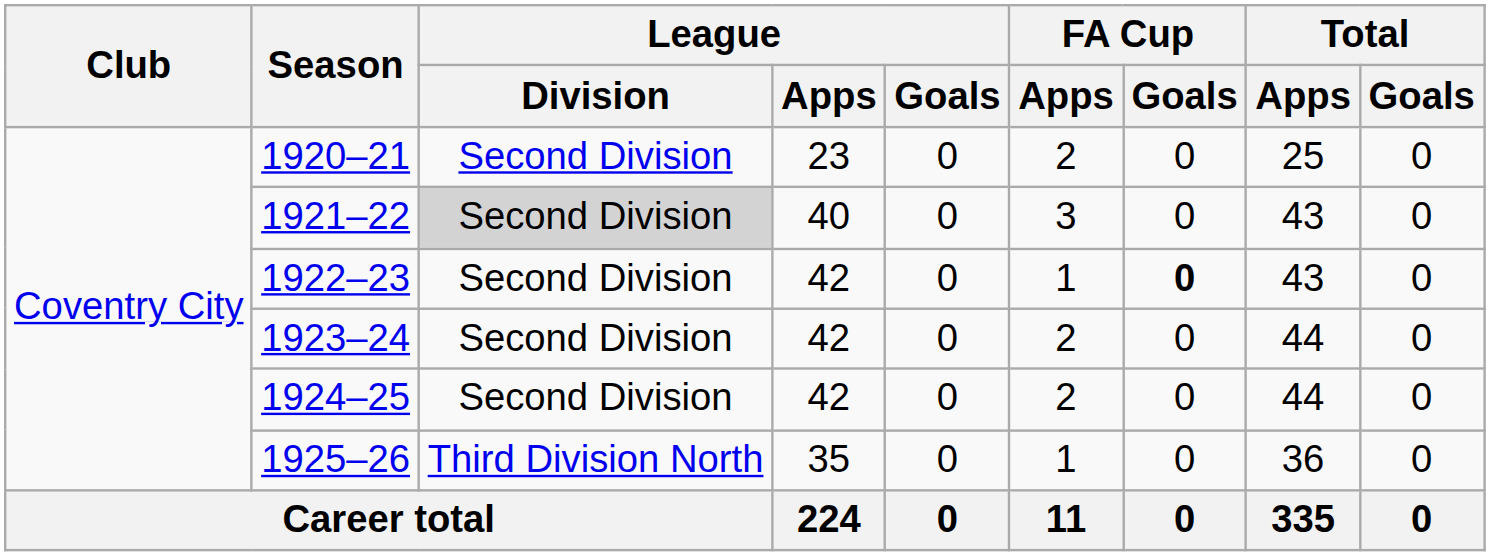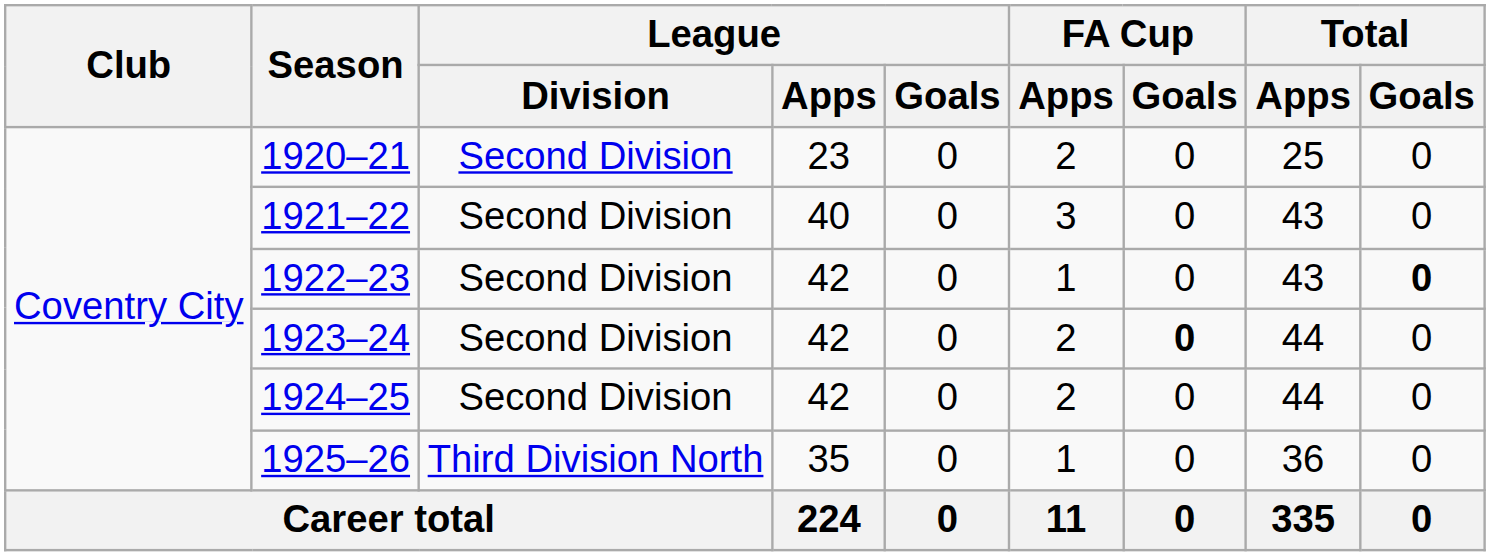(596, 216) lightgrey background -> (596, 216) no background
(1185, 277) bold -> (1185, 277) normal
(1422, 277) normal -> (1422, 277) bold
(1185, 338) normal -> (1185, 338) bold
